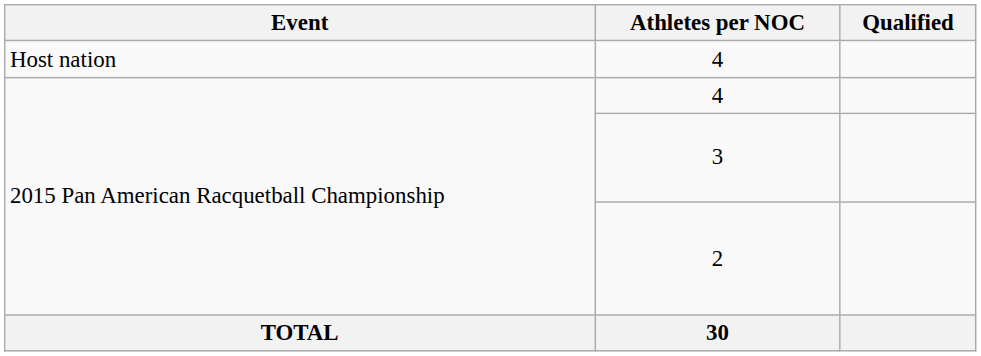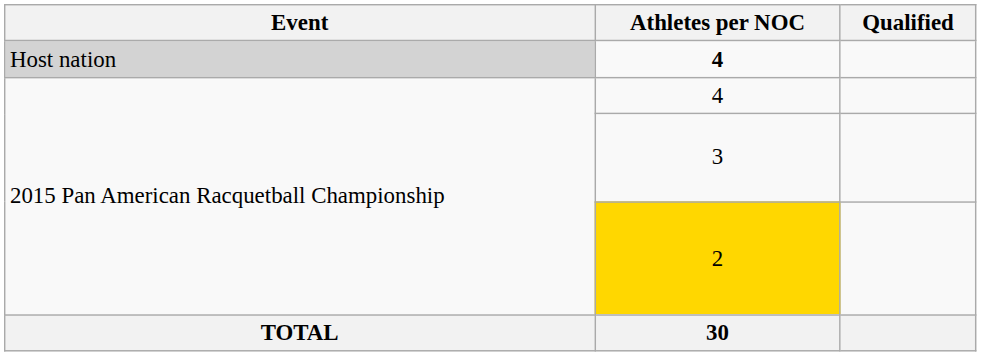(63, 58) no background -> (63, 58) lightgrey background
(717, 58) normal -> (717, 58) bold
(717, 257) no background -> (717, 257) gold background
